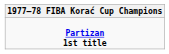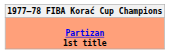(85, 38) no background -> (85, 38) lightsalmon background
